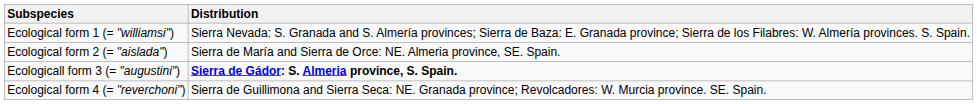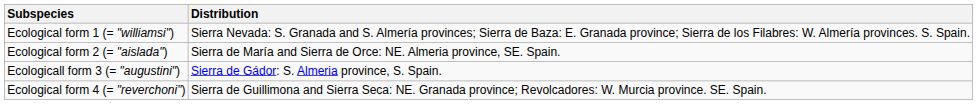(324, 71) bold -> (316, 71) normal
